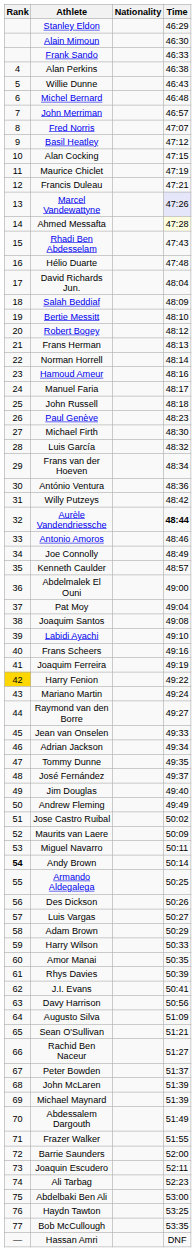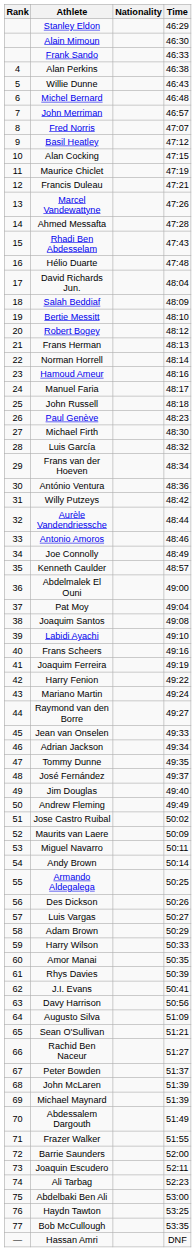(177, 204) lavender background -> (177, 204) no background
(177, 224) lightyellow background -> (177, 224) no background
(177, 520) bold -> (177, 520) normal
(18, 679) gold background -> (18, 679) no background
(18, 863) bold -> (18, 863) normal
